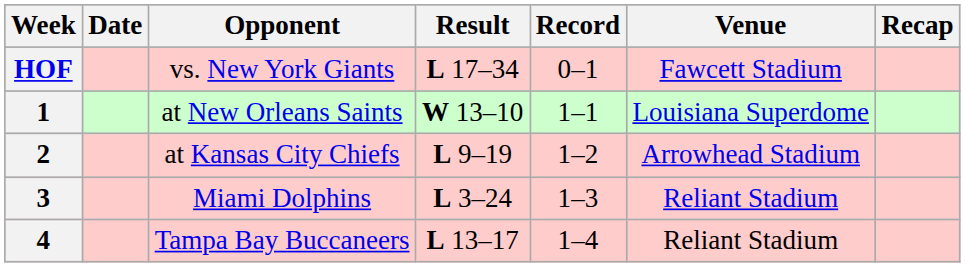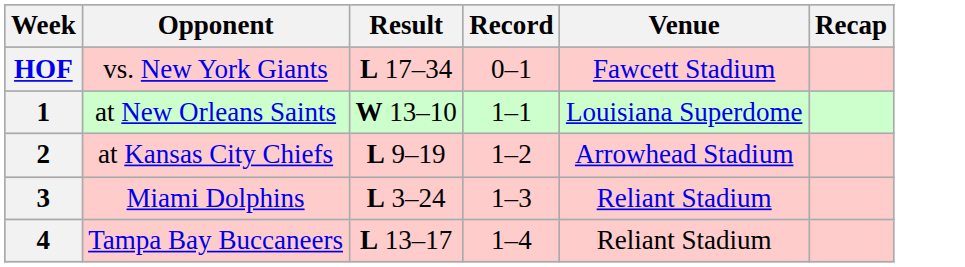- column: (115, 25)
